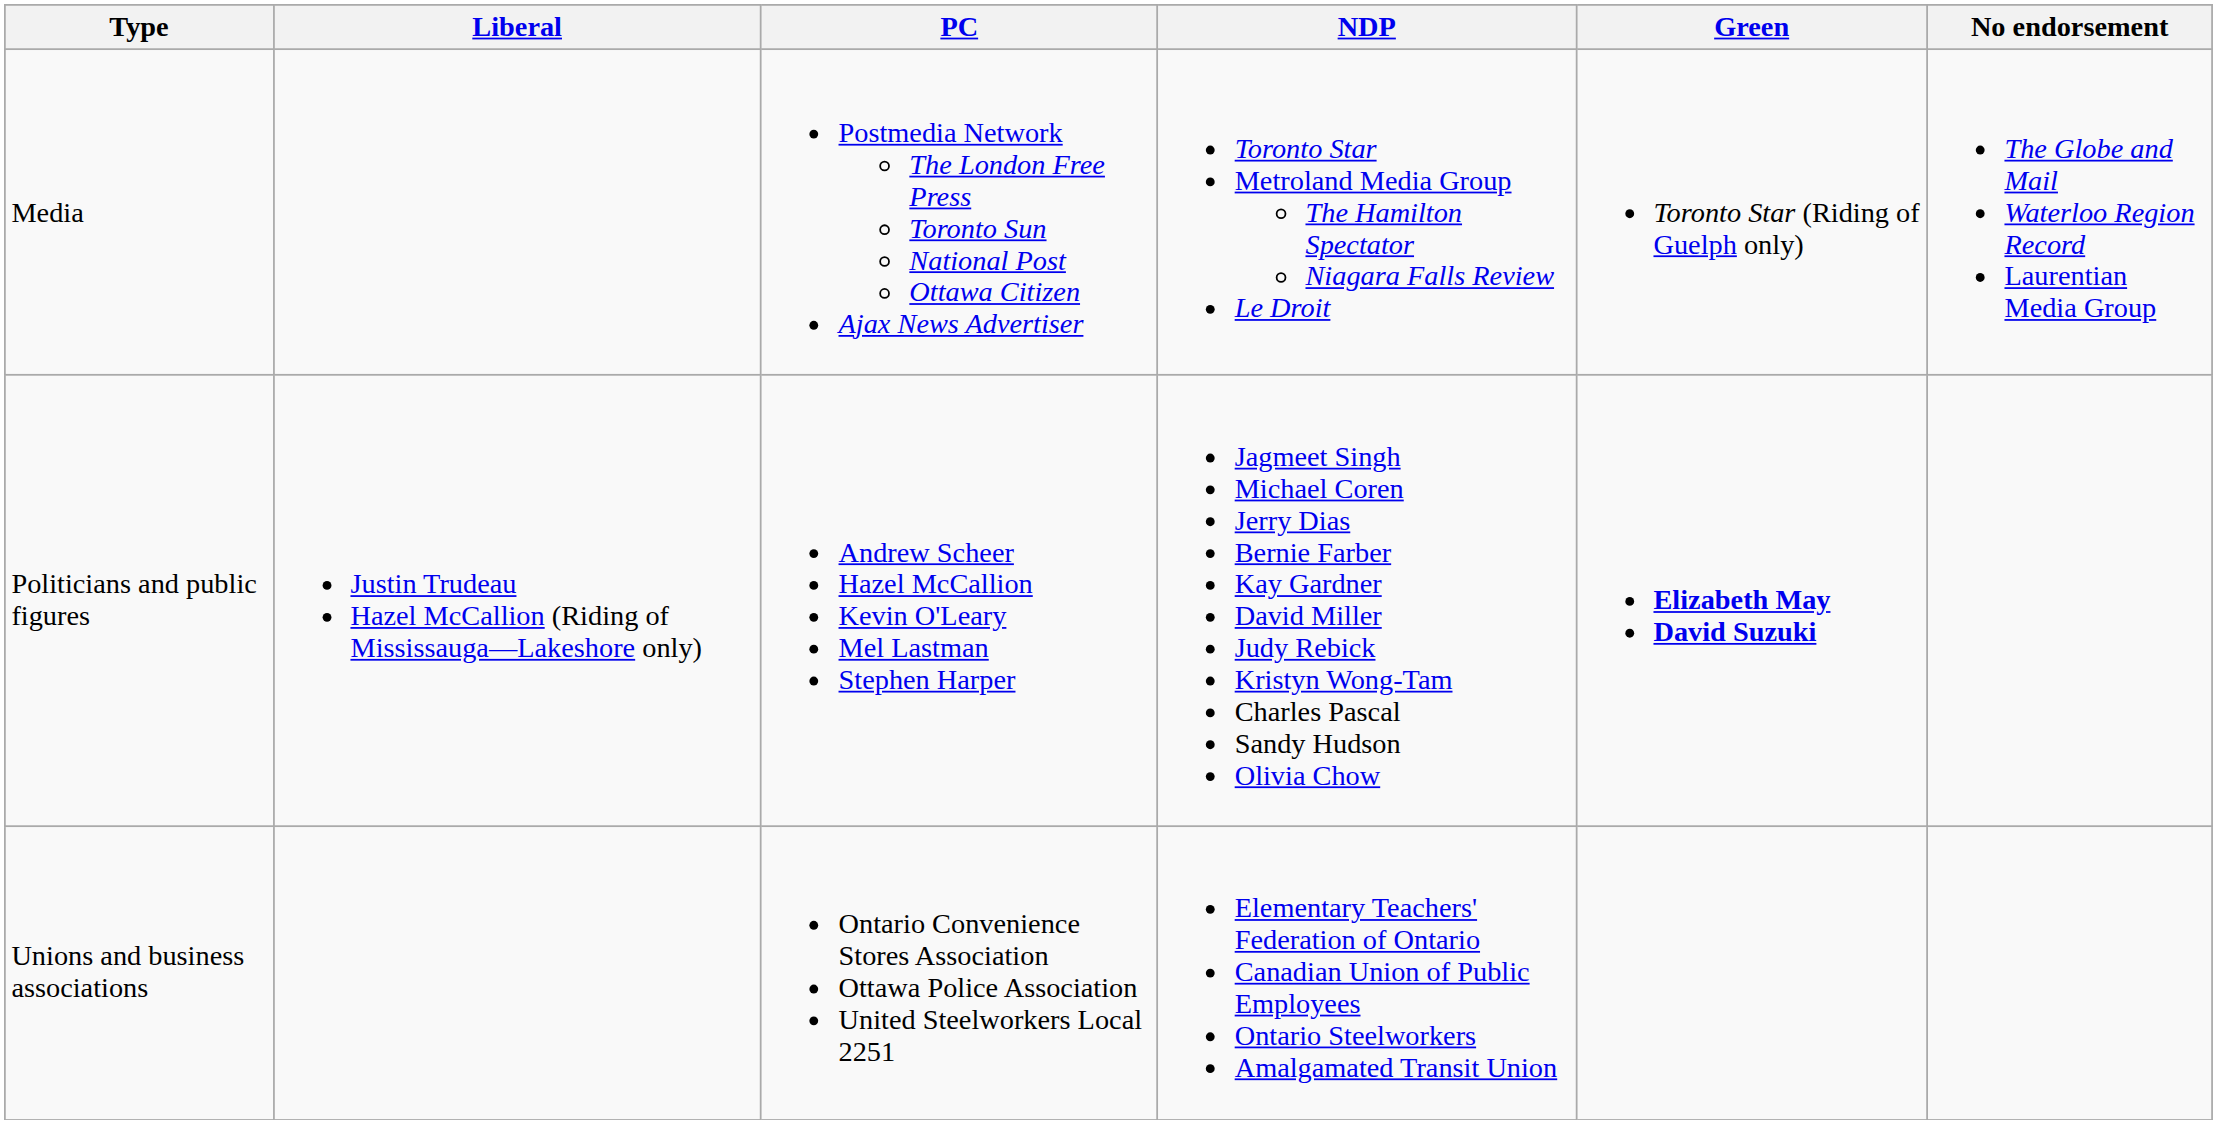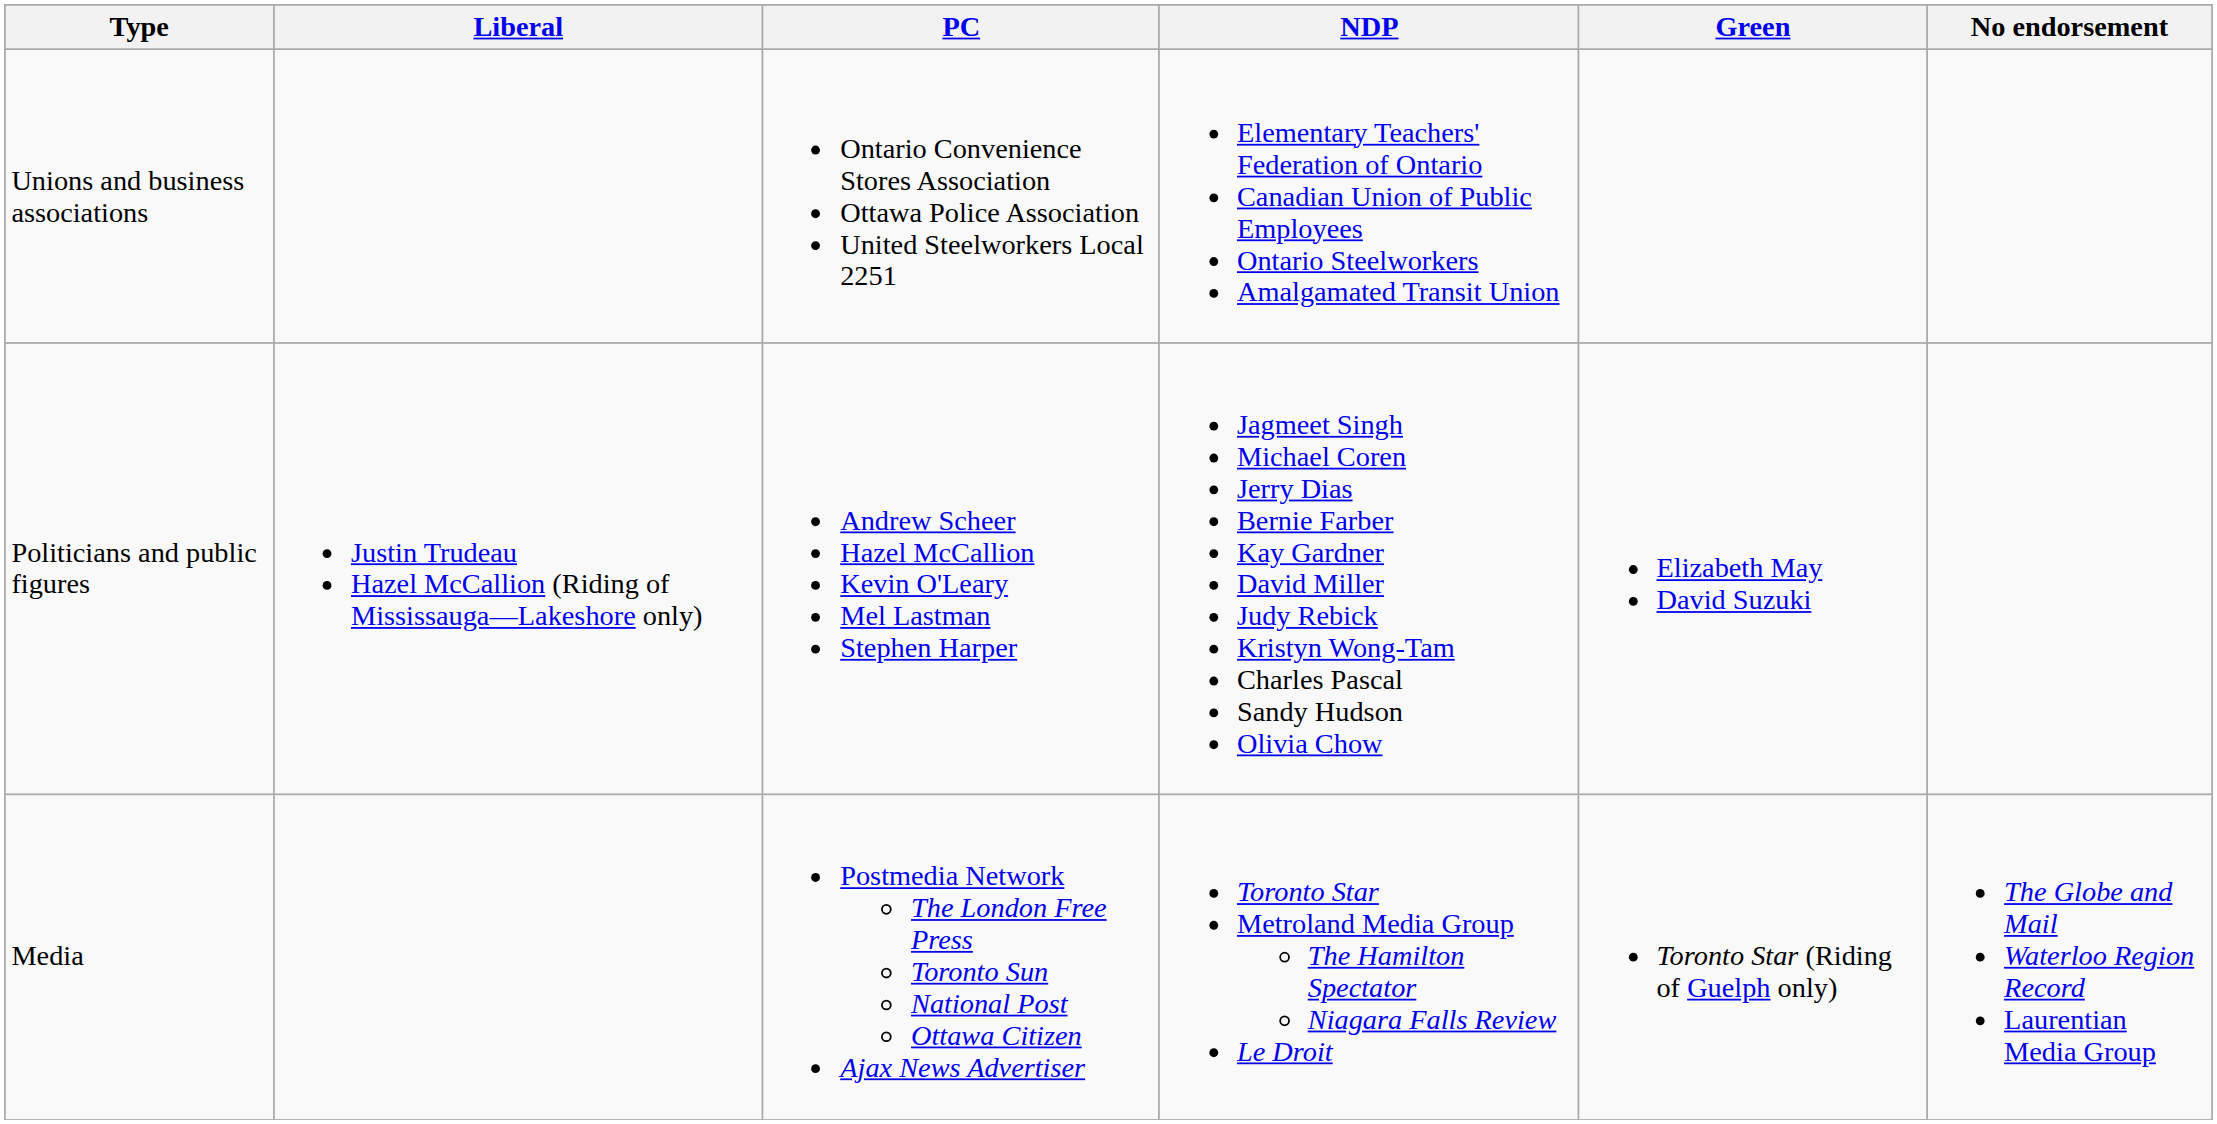rows swapped: (48, 211) <-> (128, 972)
(1752, 616) bold -> (1753, 584) normal
